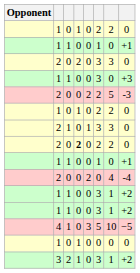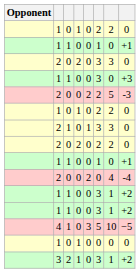(79, 144) bold -> (79, 144) normal
